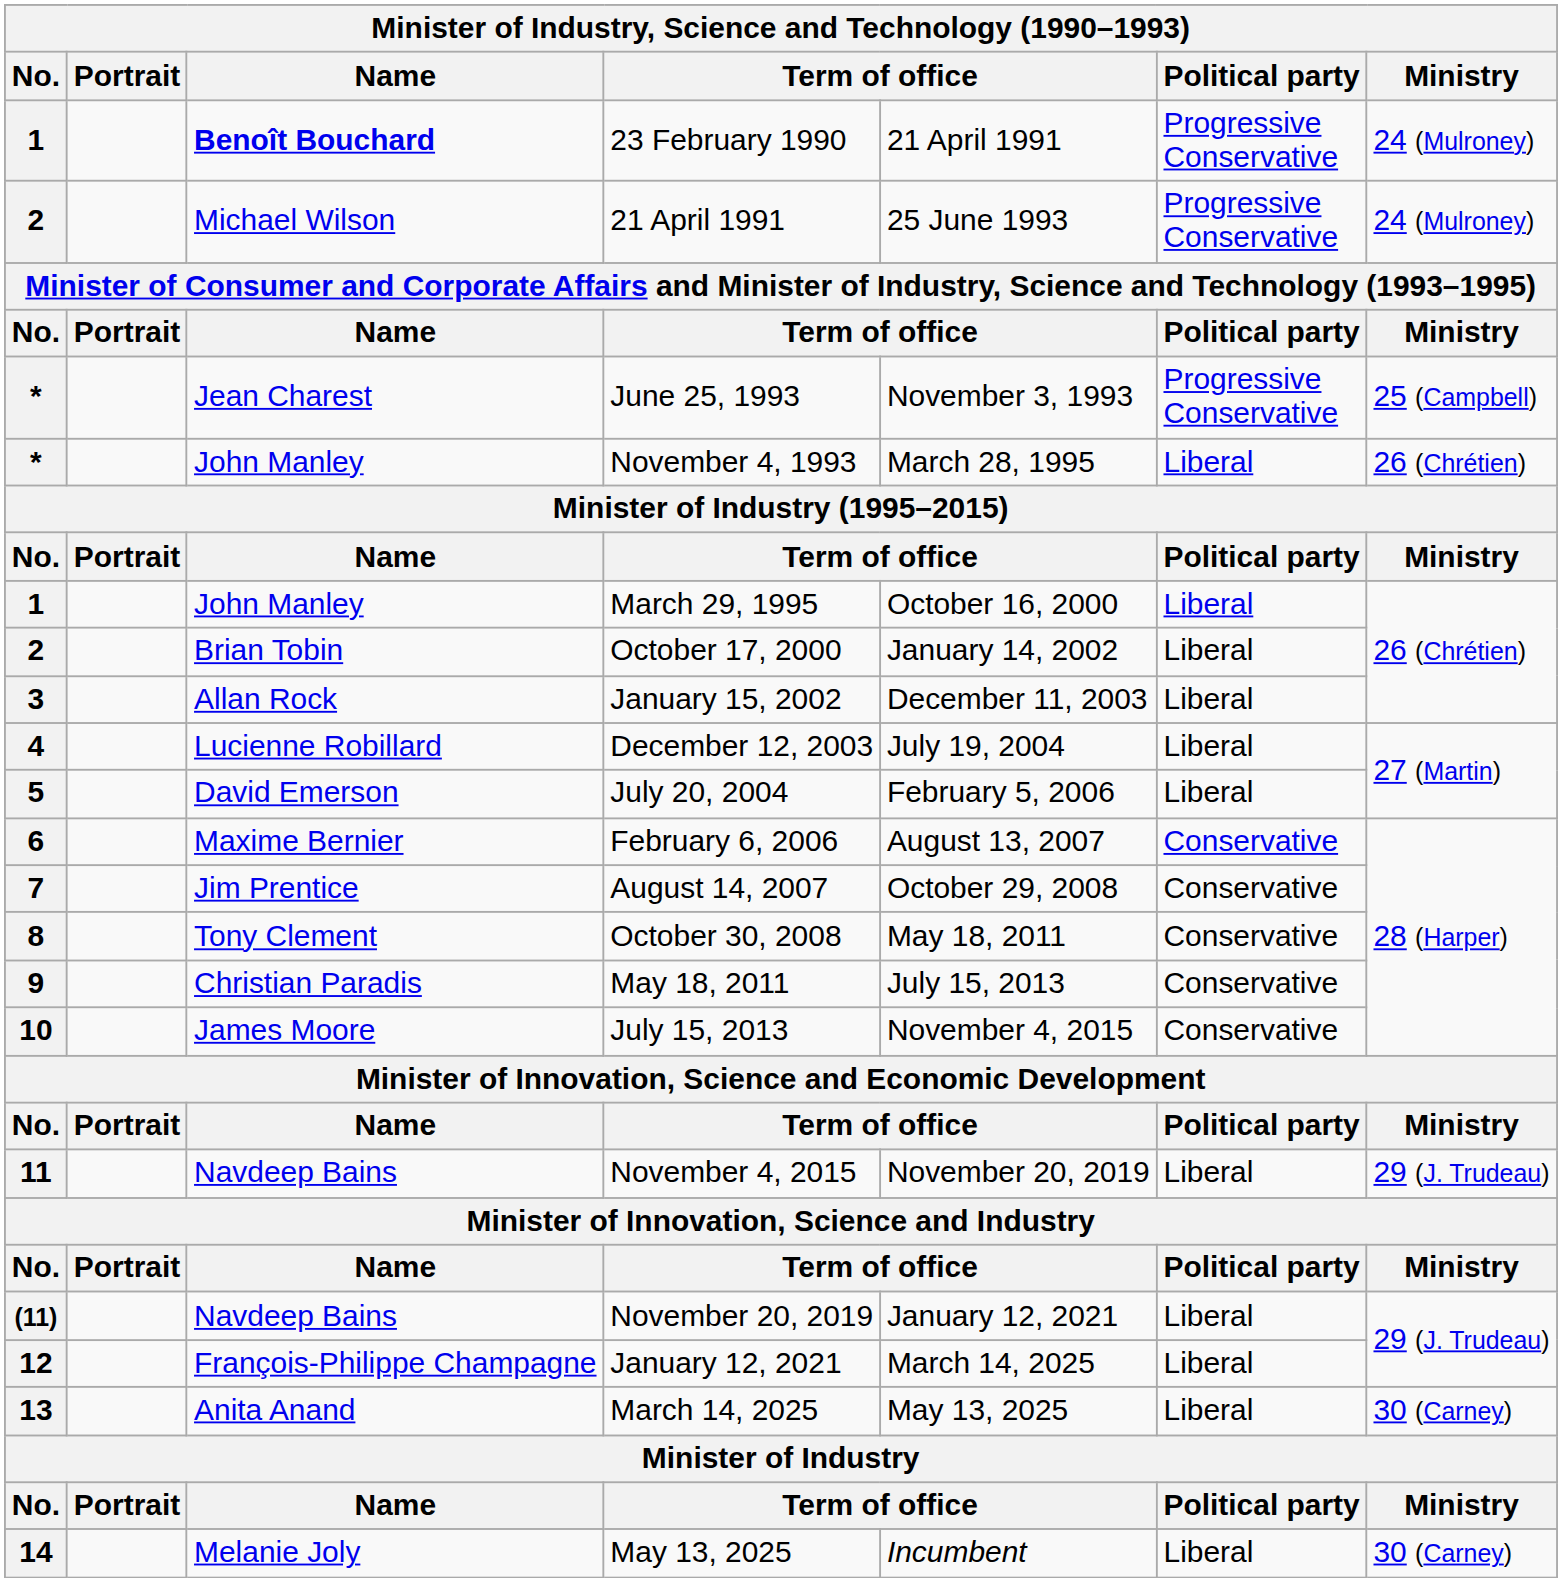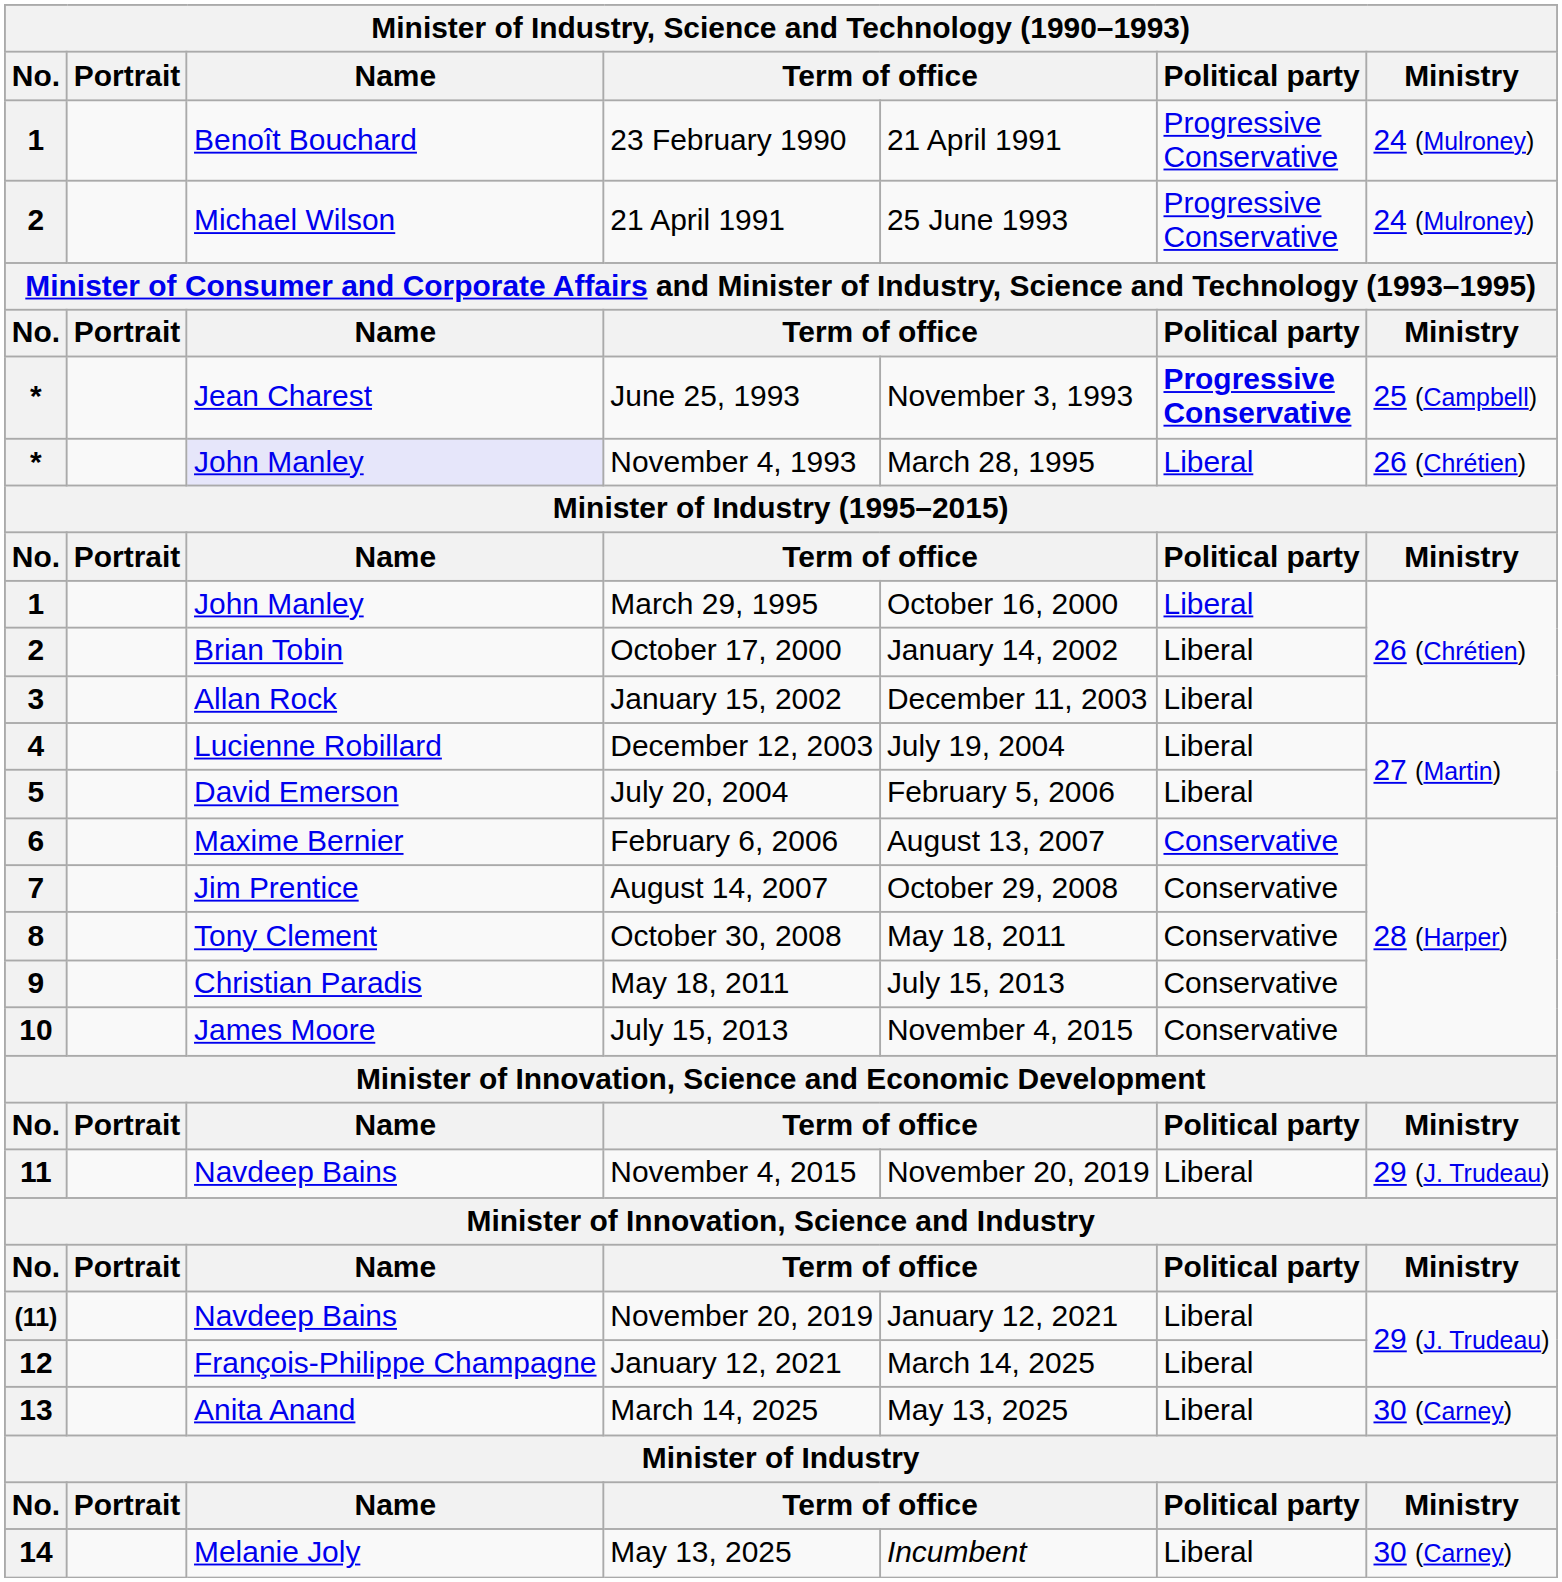(315, 139) bold -> (305, 139) normal
(1251, 397) normal -> (1257, 397) bold
(279, 461) no background -> (279, 461) lavender background
